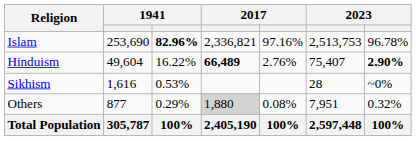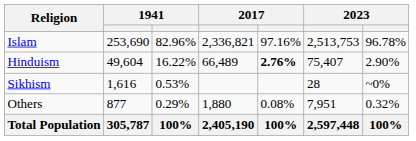(177, 41) bold -> (176, 41) normal
(222, 62) bold -> (220, 62) normal
(280, 62) normal -> (278, 62) bold
(386, 62) bold -> (382, 62) normal
(219, 104) lightgrey background -> (217, 104) no background
